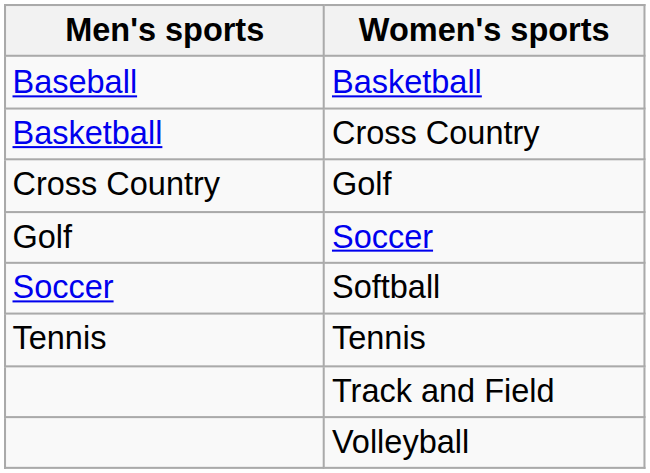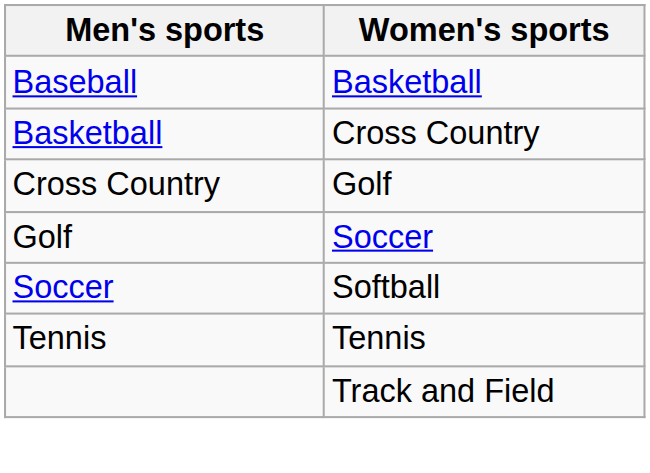- row: (401, 442)
